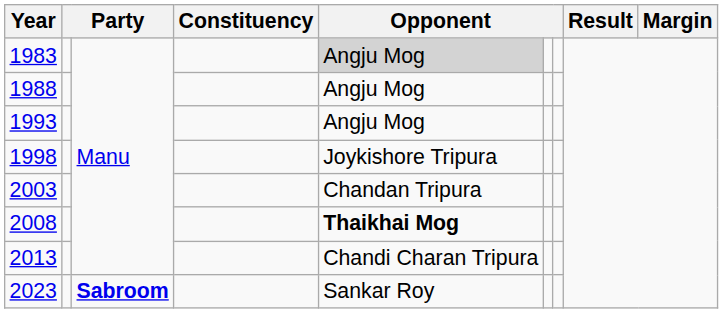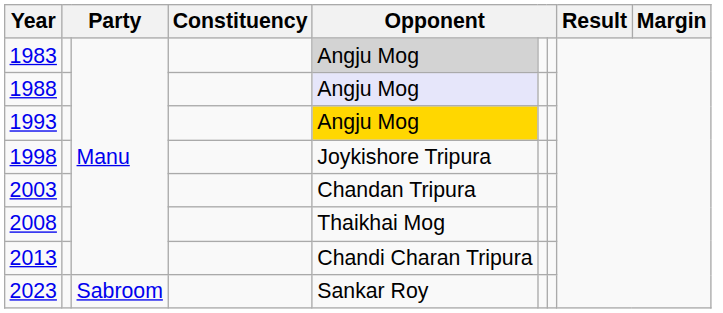(374, 88) no background -> (368, 88) lavender background
(374, 122) no background -> (368, 122) gold background
(391, 223) bold -> (381, 223) normal
(123, 291) bold -> (120, 291) normal
